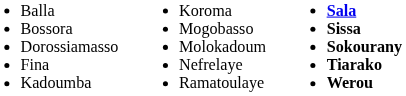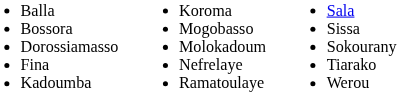(344, 47) bold -> (341, 47) normal
